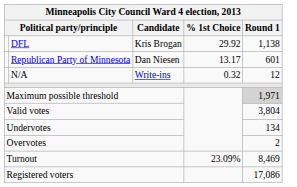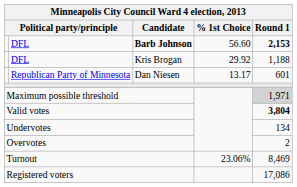+ row: (163, 44)
(269, 44) 1,138 -> (279, 59) 1,188
- row: (153, 75)
(269, 111) normal -> (279, 111) bold
(226, 159) 23.09% -> (236, 159) 23.06%
